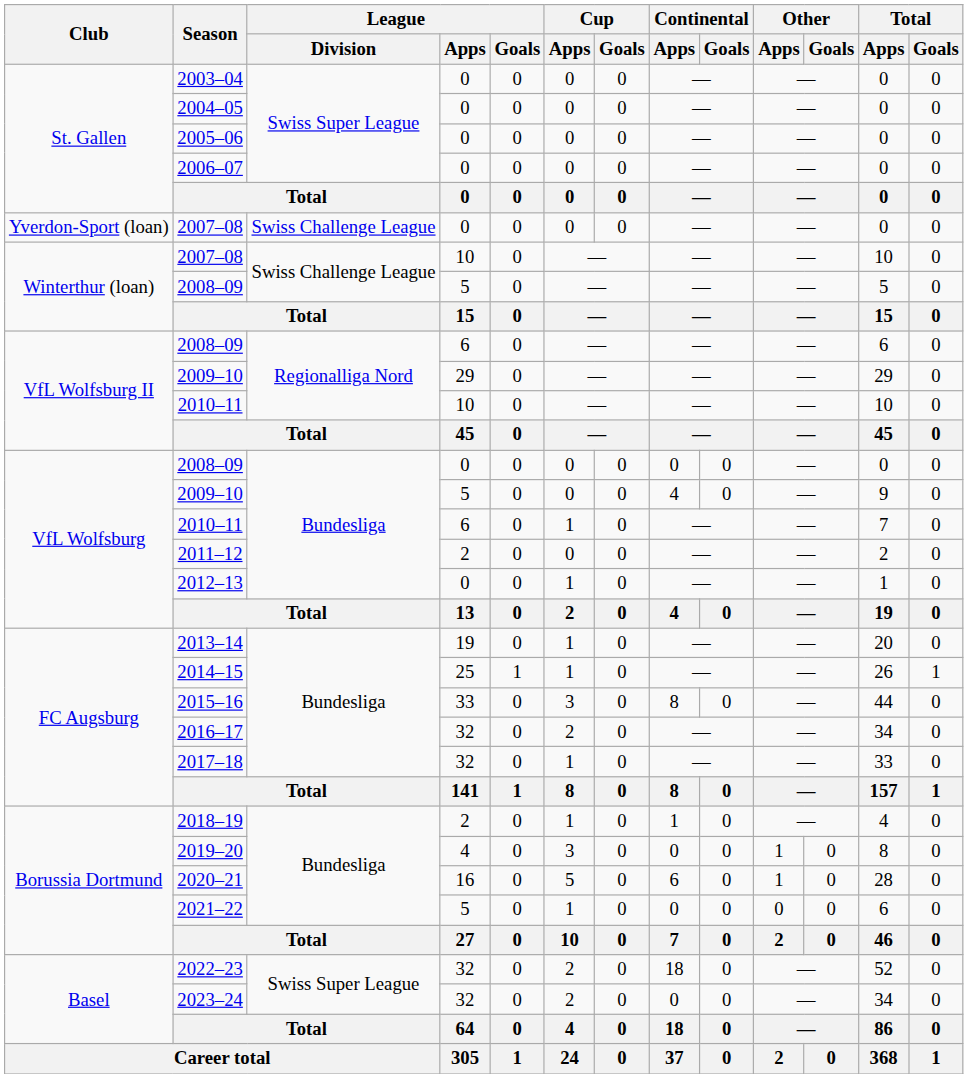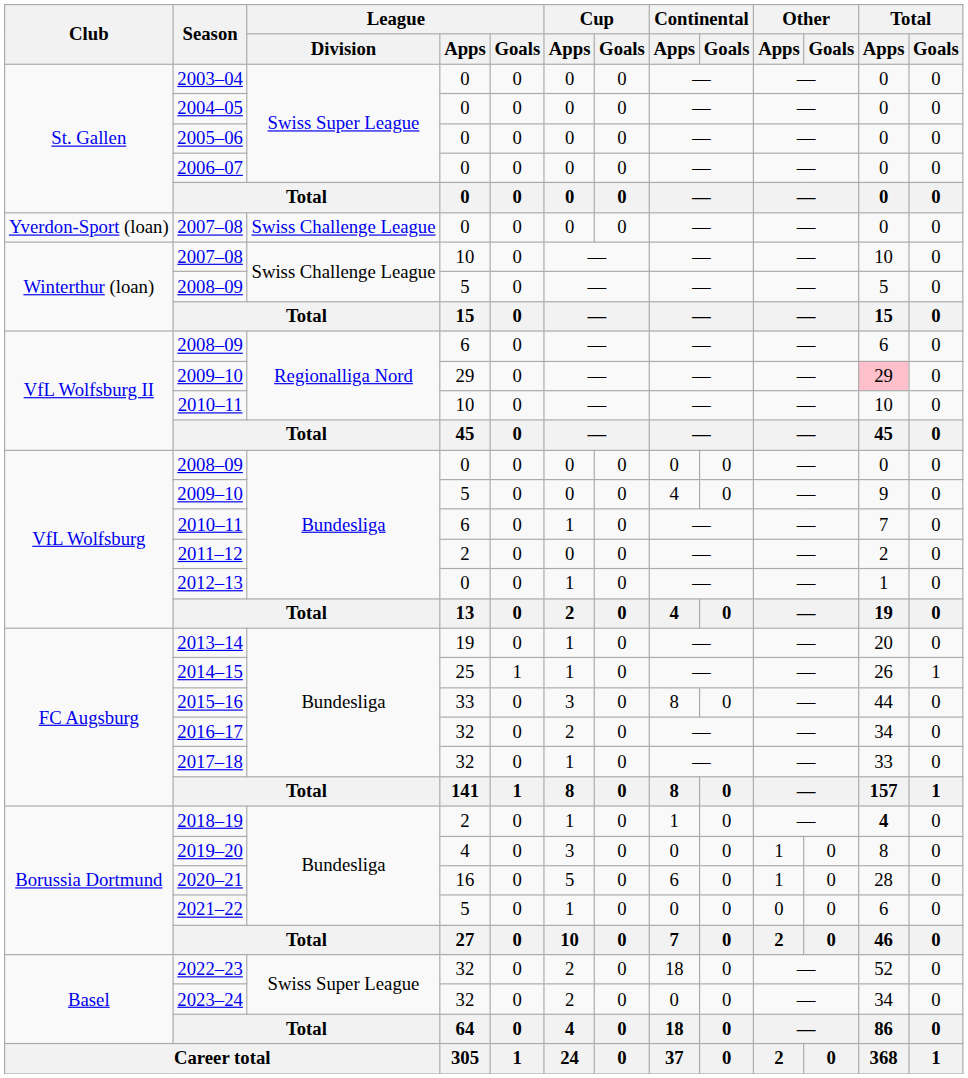(884, 375) no background -> (884, 375) pink background
(884, 820) normal -> (884, 820) bold
